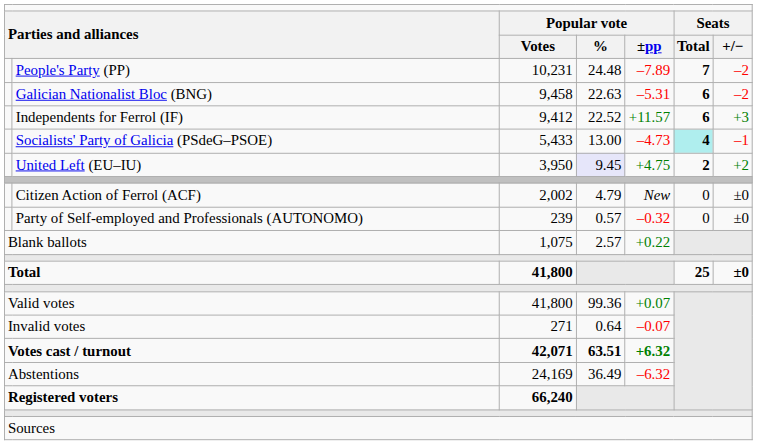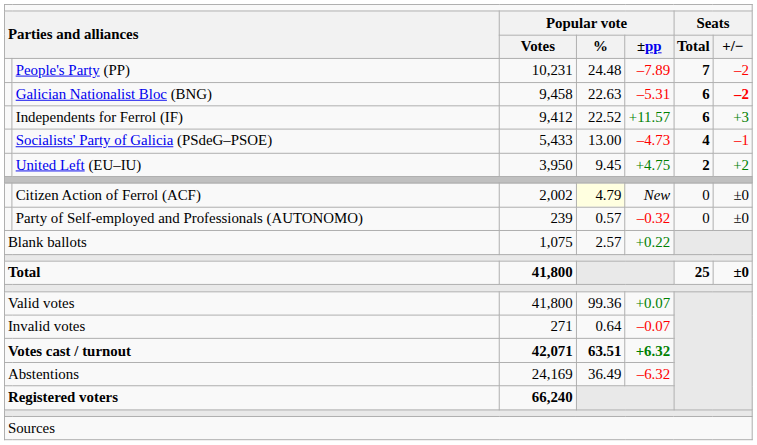(742, 93) normal -> (742, 93) bold
(706, 141) paleturquoise background -> (706, 141) no background
(608, 164) lavender background -> (608, 164) no background
(608, 195) no background -> (608, 195) lightyellow background
